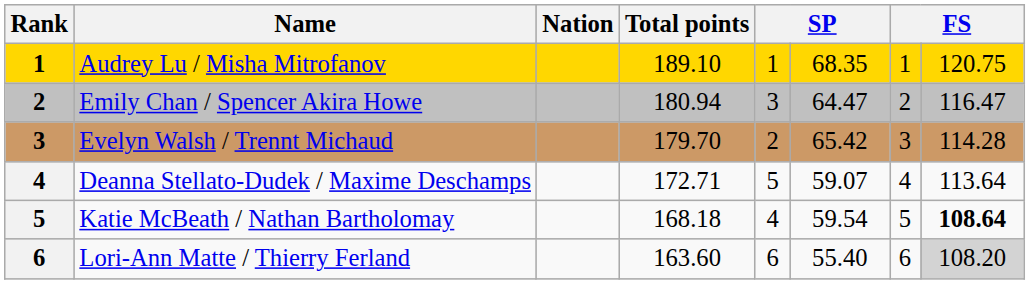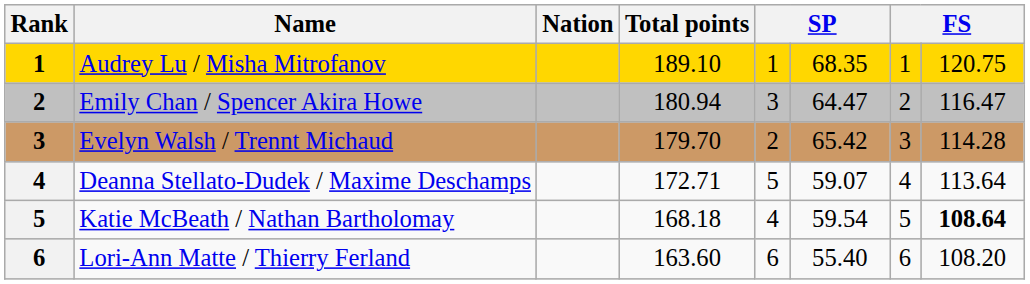(972, 258) lightgrey background -> (972, 258) no background
